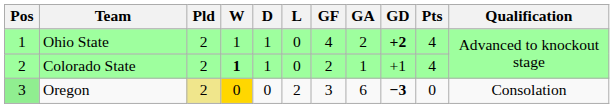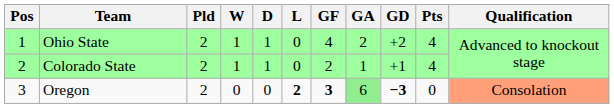(398, 41) bold -> (398, 41) normal
(237, 66) bold -> (237, 66) normal
(22, 90) lightgreen background -> (22, 90) no background
(204, 90) khaki background -> (204, 90) no background
(237, 90) gold background -> (237, 90) no background
(297, 90) normal -> (297, 90) bold
(329, 90) normal -> (329, 90) bold
(363, 90) no background -> (363, 90) lightgreen background
(529, 90) no background -> (529, 90) lightsalmon background
